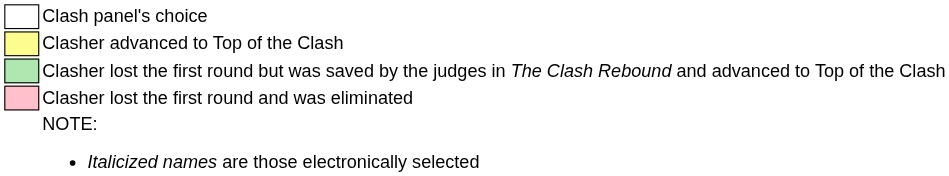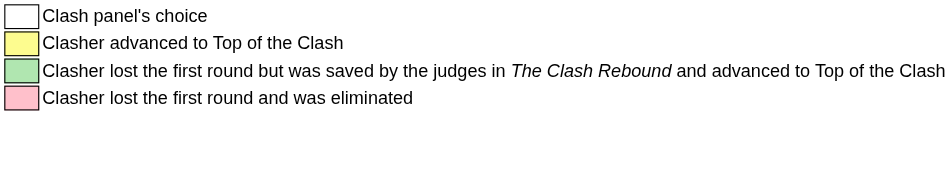- row: (494, 143)
